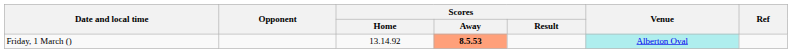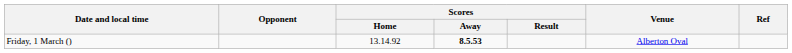(470, 41) lightsalmon background -> (470, 41) no background
(662, 41) paleturquoise background -> (662, 41) no background
